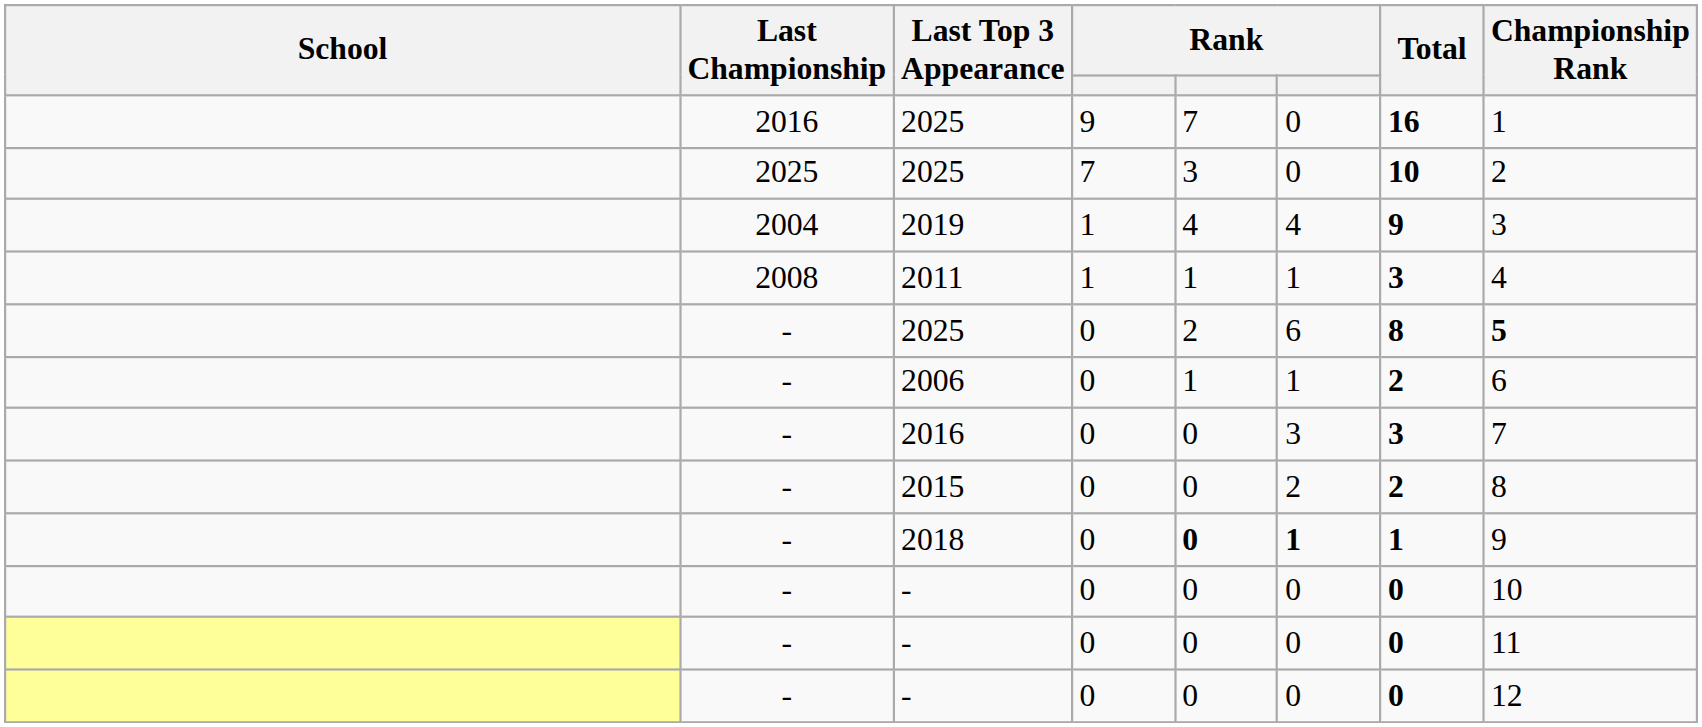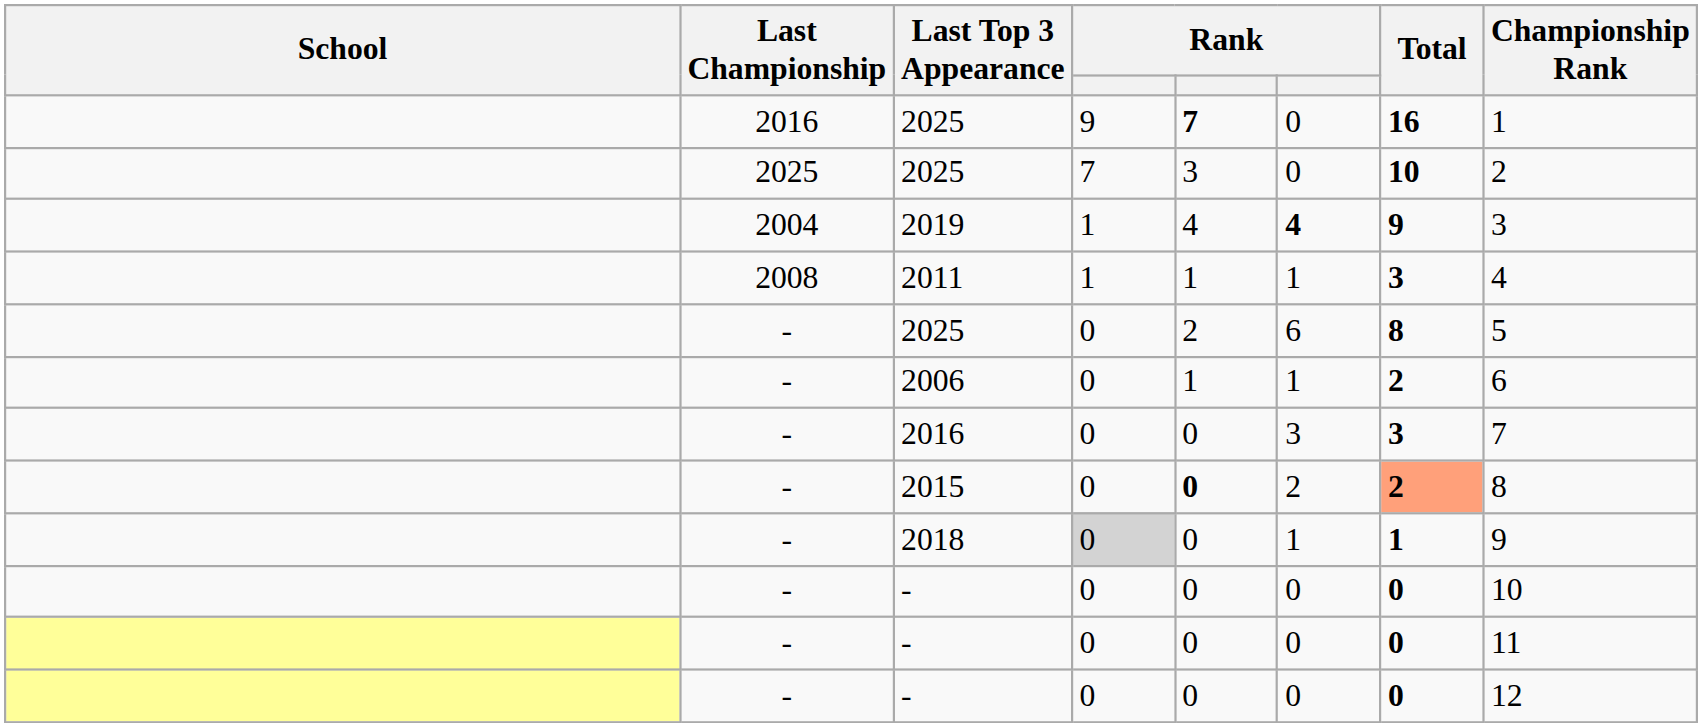(1190, 120) normal -> (1190, 120) bold
(1293, 225) normal -> (1293, 225) bold
(1499, 329) bold -> (1499, 329) normal
(1190, 486) normal -> (1190, 486) bold
(1396, 486) no background -> (1396, 486) lightsalmon background
(1087, 538) no background -> (1087, 538) lightgrey background
(1190, 538) bold -> (1190, 538) normal
(1293, 538) bold -> (1293, 538) normal
